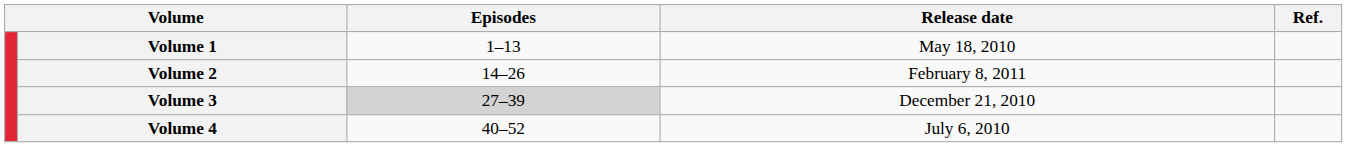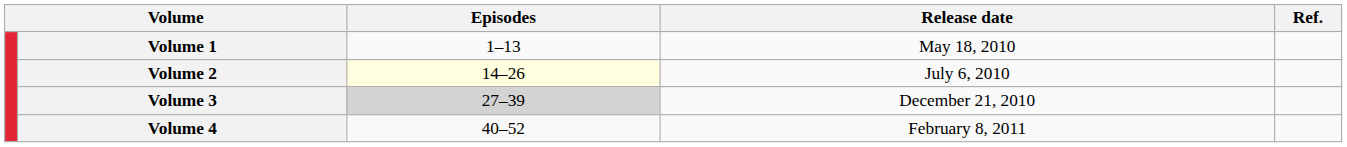(503, 73) no background -> (503, 73) lightyellow background
(967, 73) February 8, 2011 -> (967, 73) July 6, 2010
(967, 127) July 6, 2010 -> (967, 127) February 8, 2011
